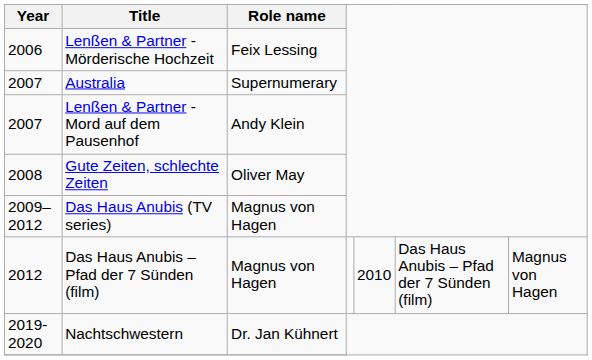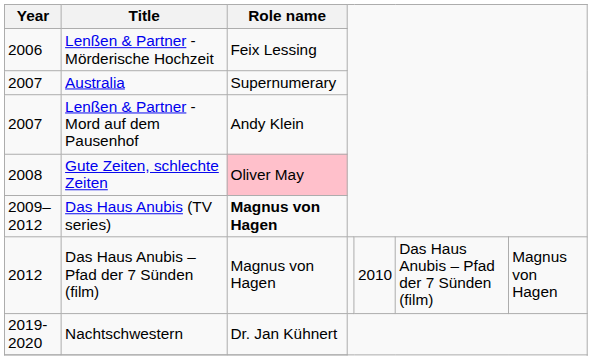(268, 174) no background -> (267, 174) pink background
(273, 216) normal -> (275, 216) bold
